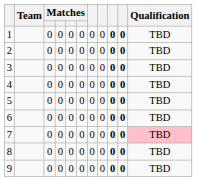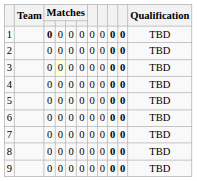(50, 34) normal -> (50, 34) bold
(60, 67) no background -> (60, 67) lightyellow background
(160, 134) pink background -> (160, 134) no background
